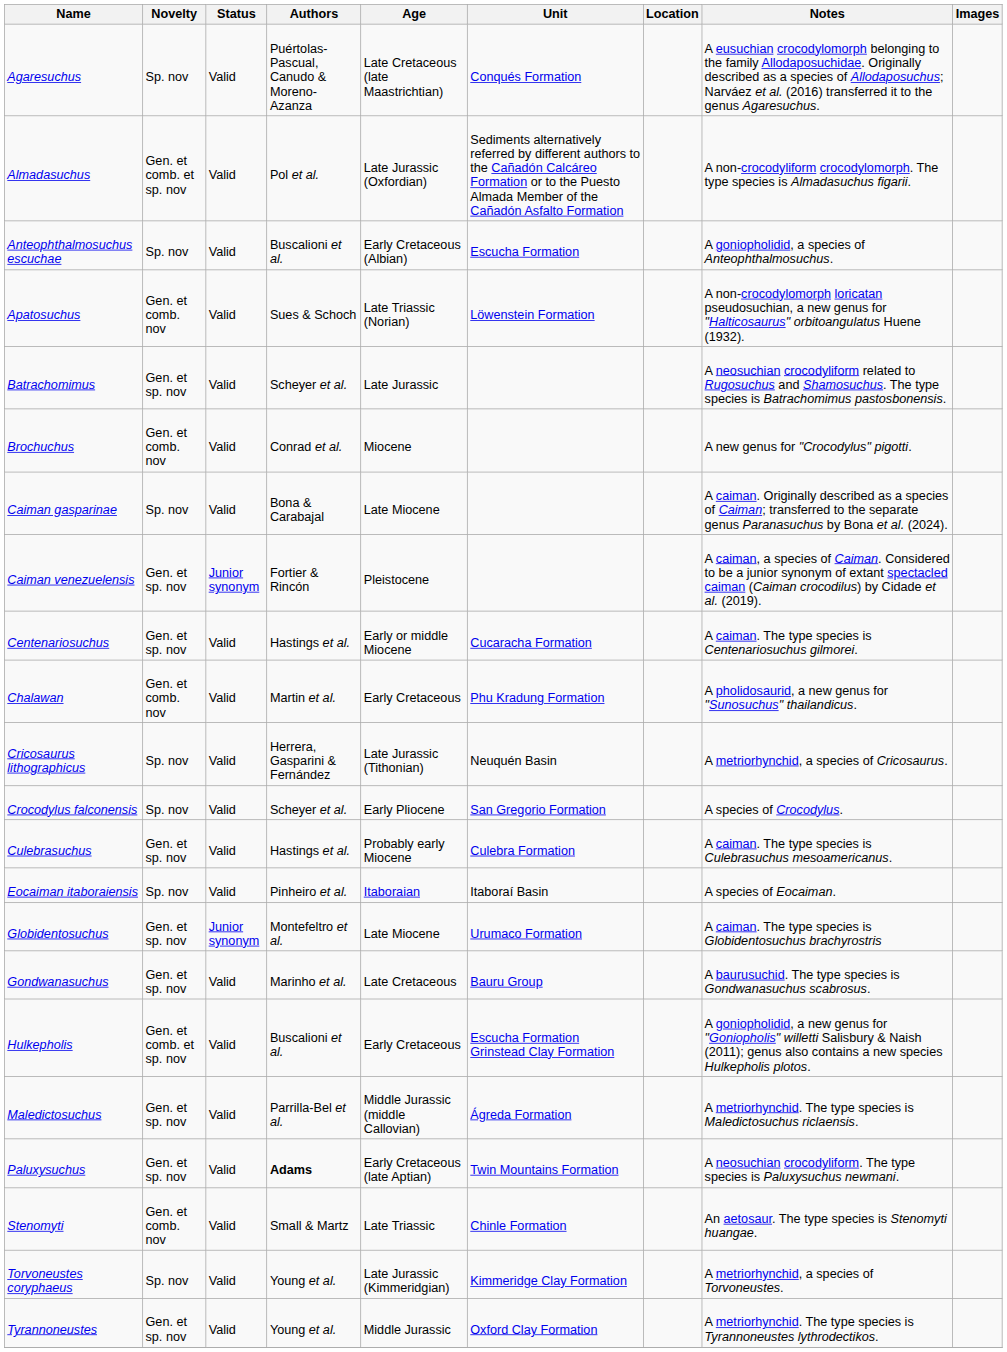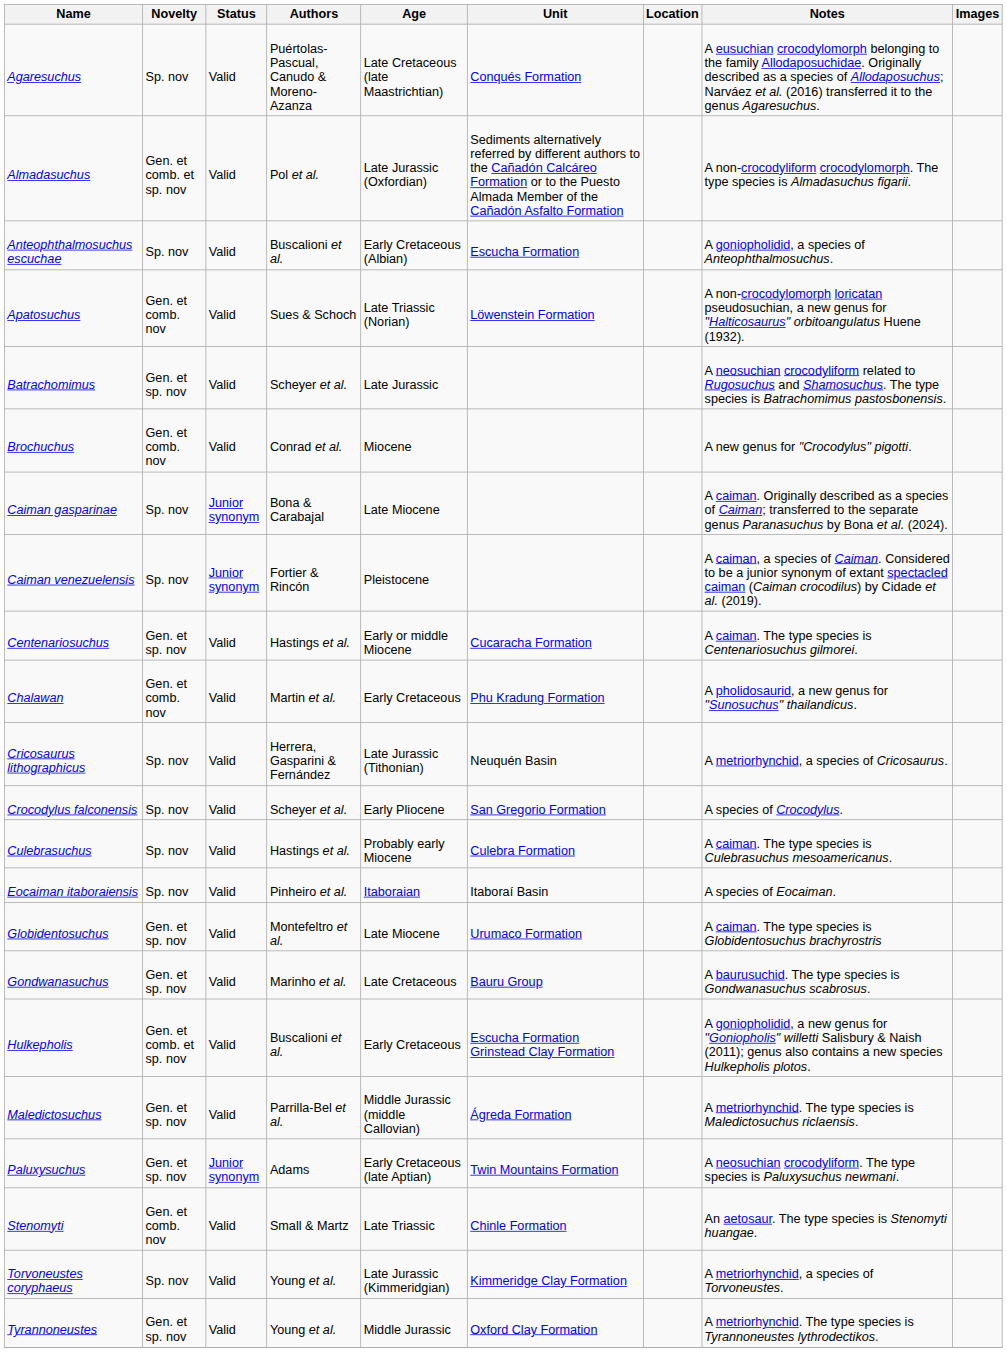(222, 510) Valid -> (234, 510) Junior synonym
(166, 580) Gen. et sp. nov -> (167, 580) Sp. nov
(166, 851) Gen. et sp. nov -> (167, 851) Sp. nov
(234, 933) Junior synonym -> (222, 933) Valid
(222, 1170) Valid -> (234, 1170) Junior synonym
(291, 1170) bold -> (290, 1170) normal
